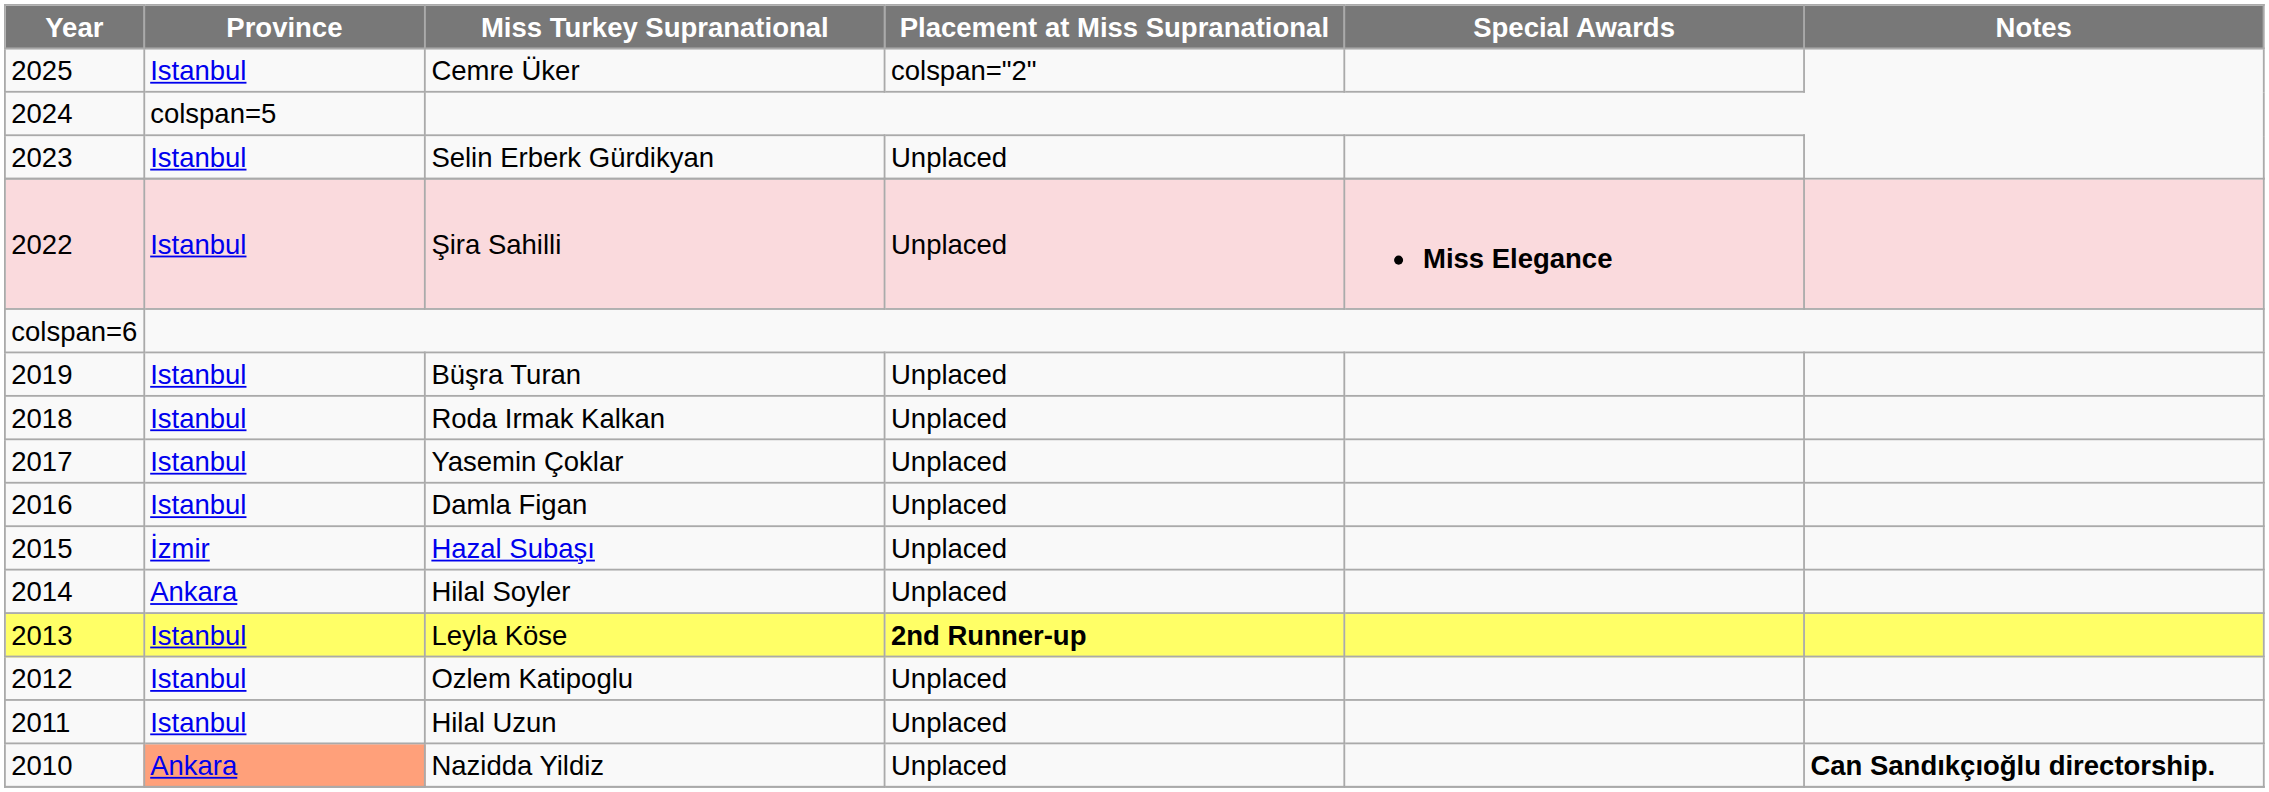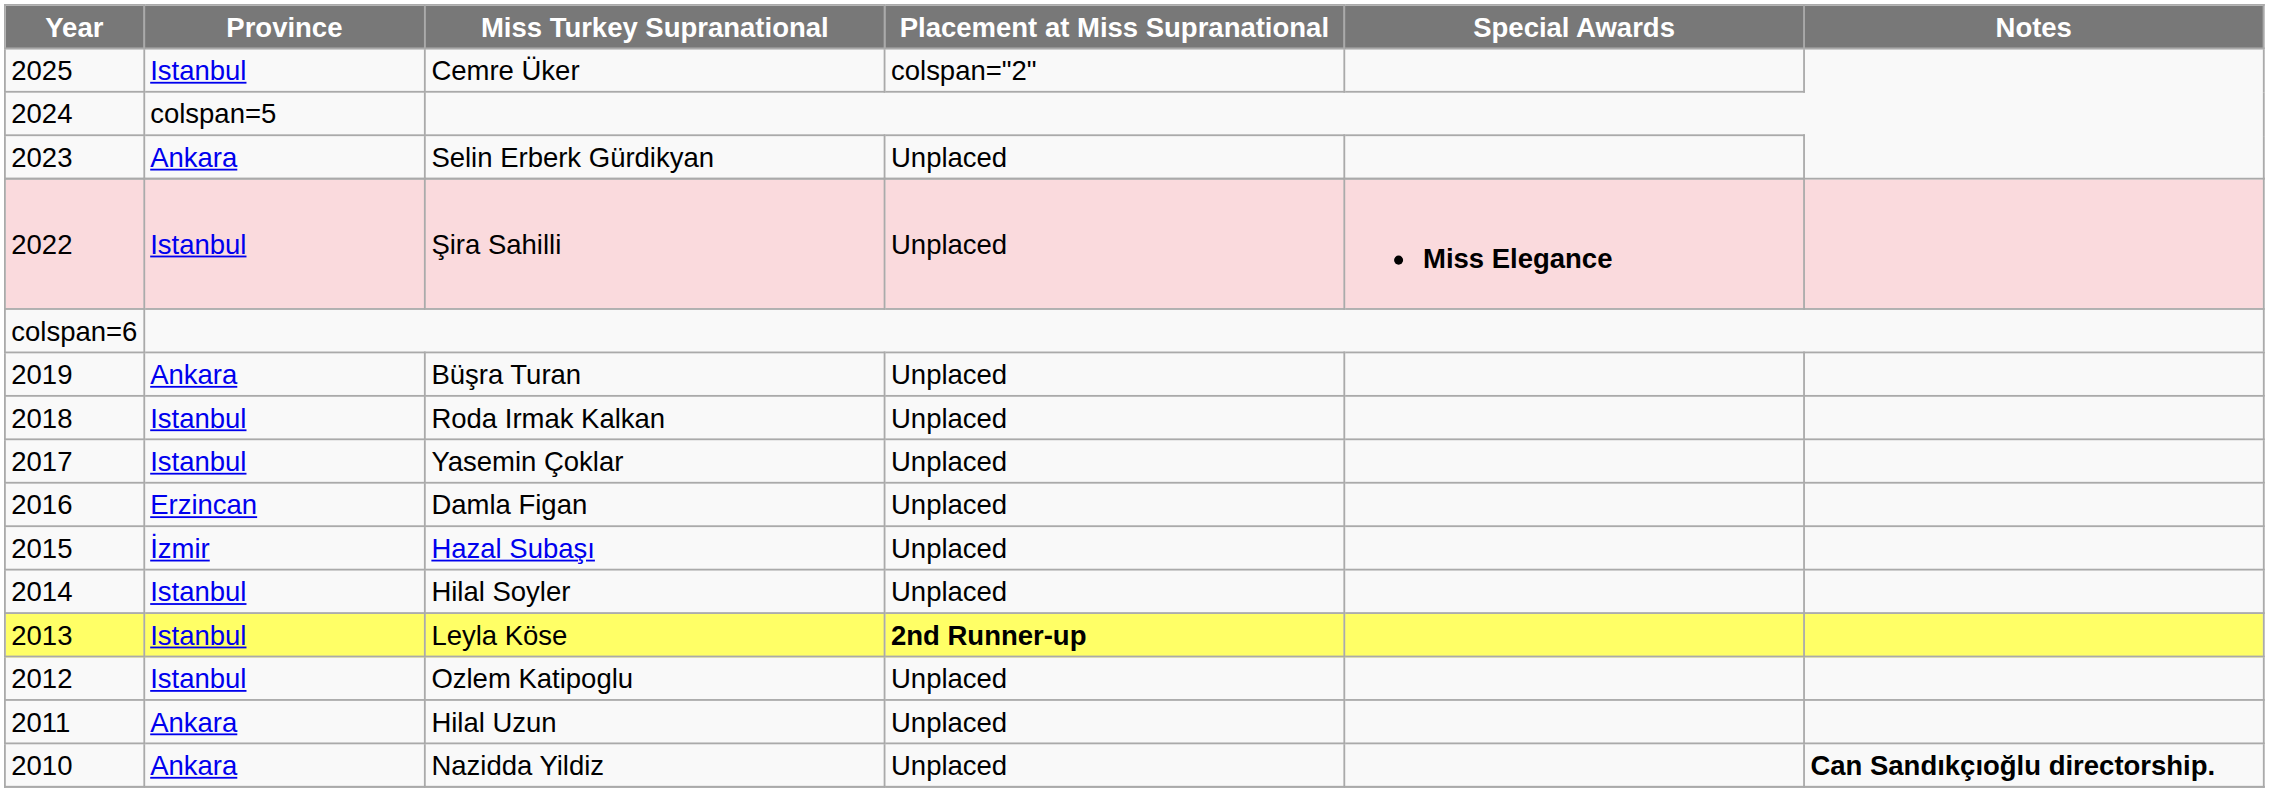(198, 158) Istanbul -> (194, 158) Ankara
(198, 374) Istanbul -> (194, 374) Ankara
(198, 505) Istanbul -> (204, 505) Erzincan
(194, 592) Ankara -> (198, 592) Istanbul
(198, 722) Istanbul -> (194, 722) Ankara
(194, 766) lightsalmon background -> (194, 766) no background
